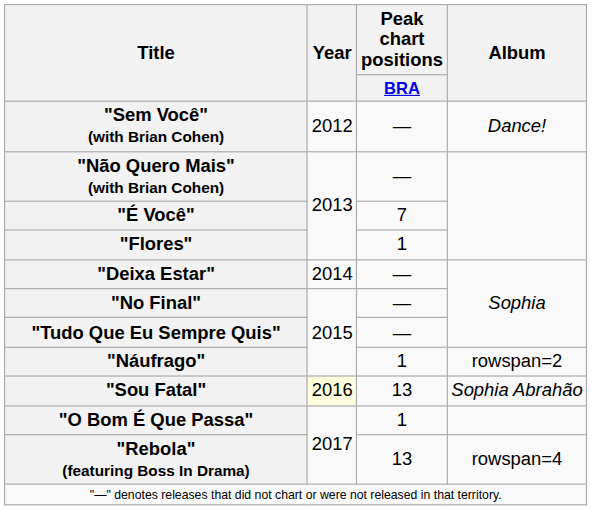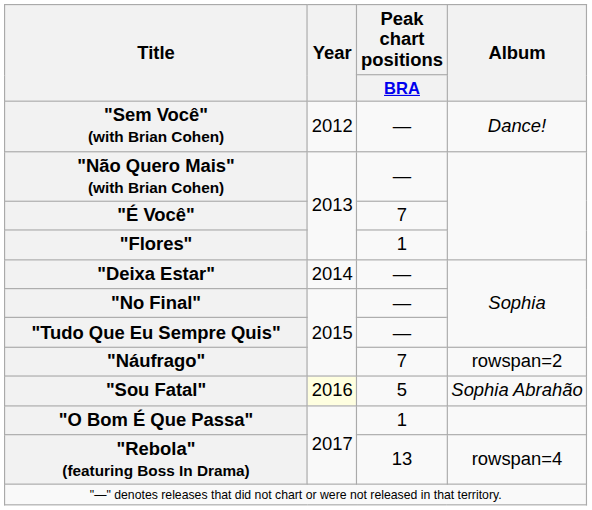(402, 361) 1 -> (402, 361) 7
(402, 390) 13 -> (402, 390) 5
